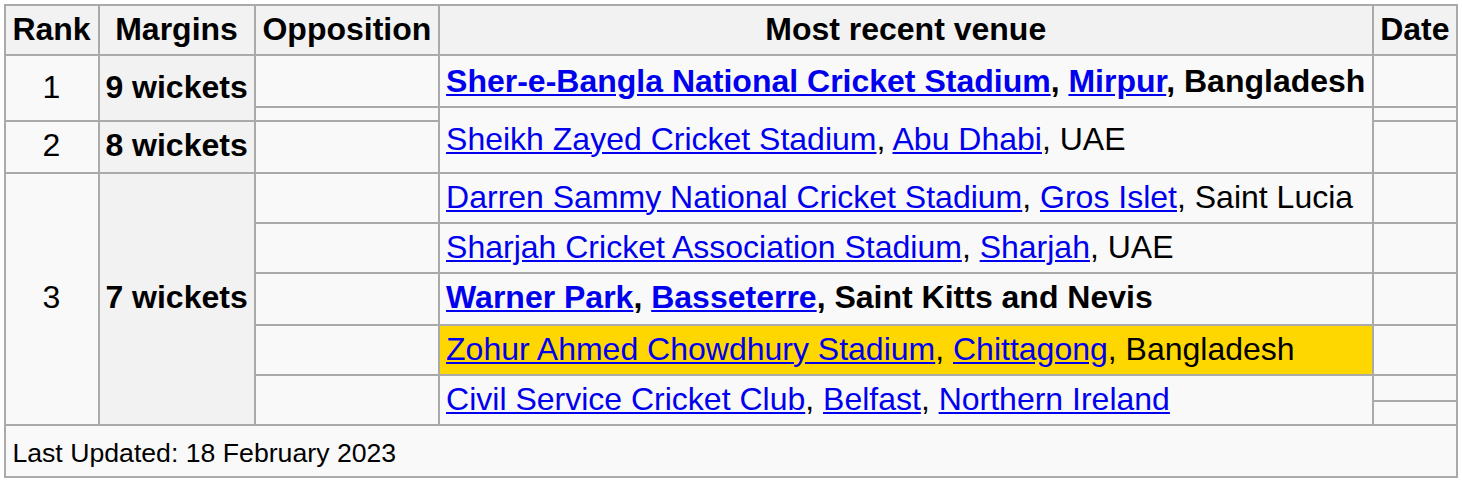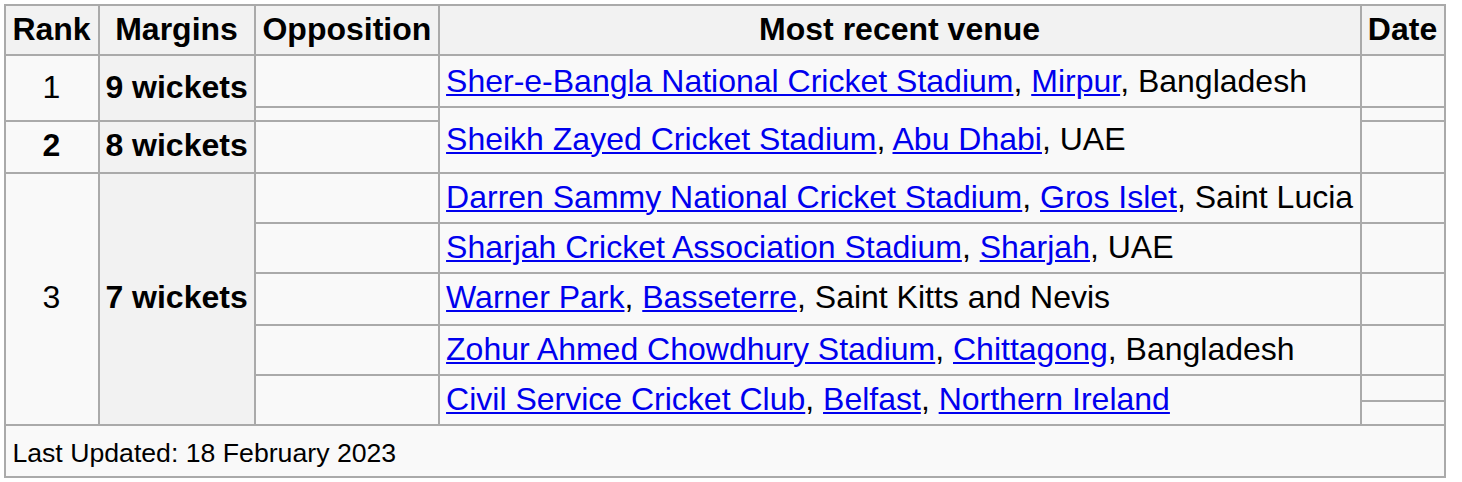(906, 80) bold -> (876, 80) normal
(52, 146) normal -> (52, 146) bold
(799, 298) bold -> (778, 298) normal
(870, 349) gold background -> (870, 349) no background
